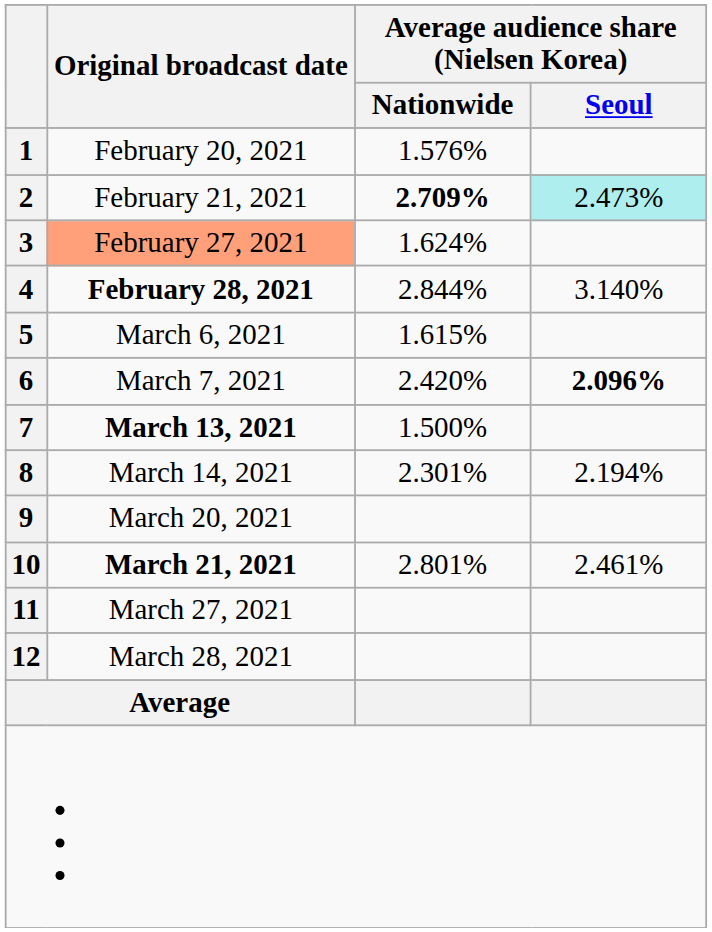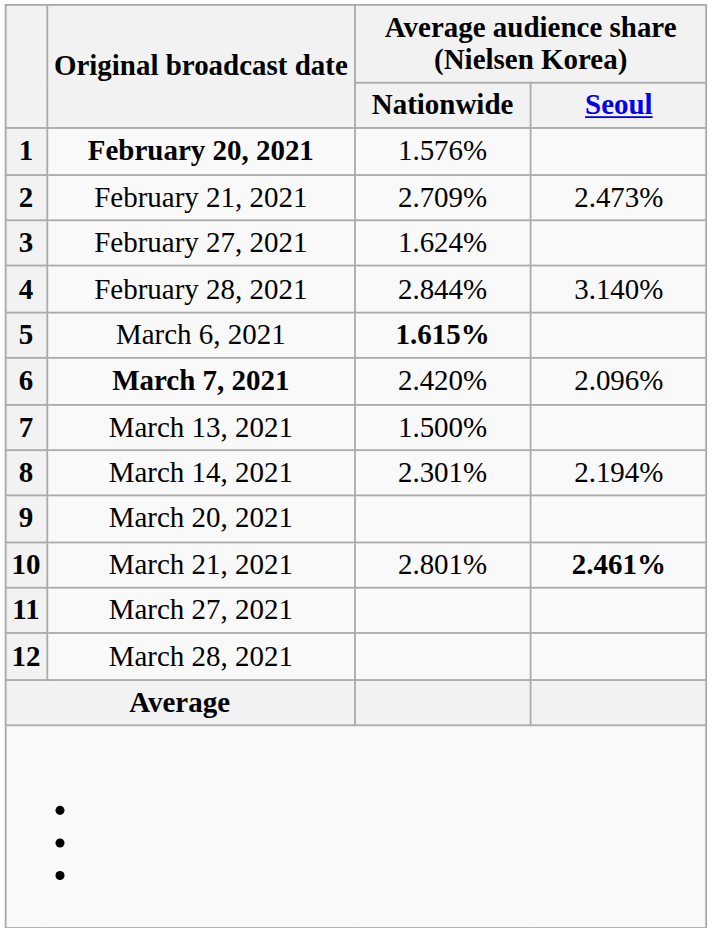(201, 150) normal -> (201, 150) bold
(443, 196) bold -> (443, 196) normal
(619, 196) paleturquoise background -> (619, 196) no background
(201, 242) lightsalmon background -> (201, 242) no background
(201, 288) bold -> (201, 288) normal
(443, 334) normal -> (443, 334) bold
(201, 380) normal -> (201, 380) bold
(619, 380) bold -> (619, 380) normal
(201, 426) bold -> (201, 426) normal
(201, 564) bold -> (201, 564) normal
(619, 564) normal -> (619, 564) bold
